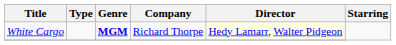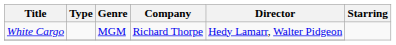(113, 31) bold -> (112, 31) normal
(275, 31) lightyellow background -> (275, 31) no background
